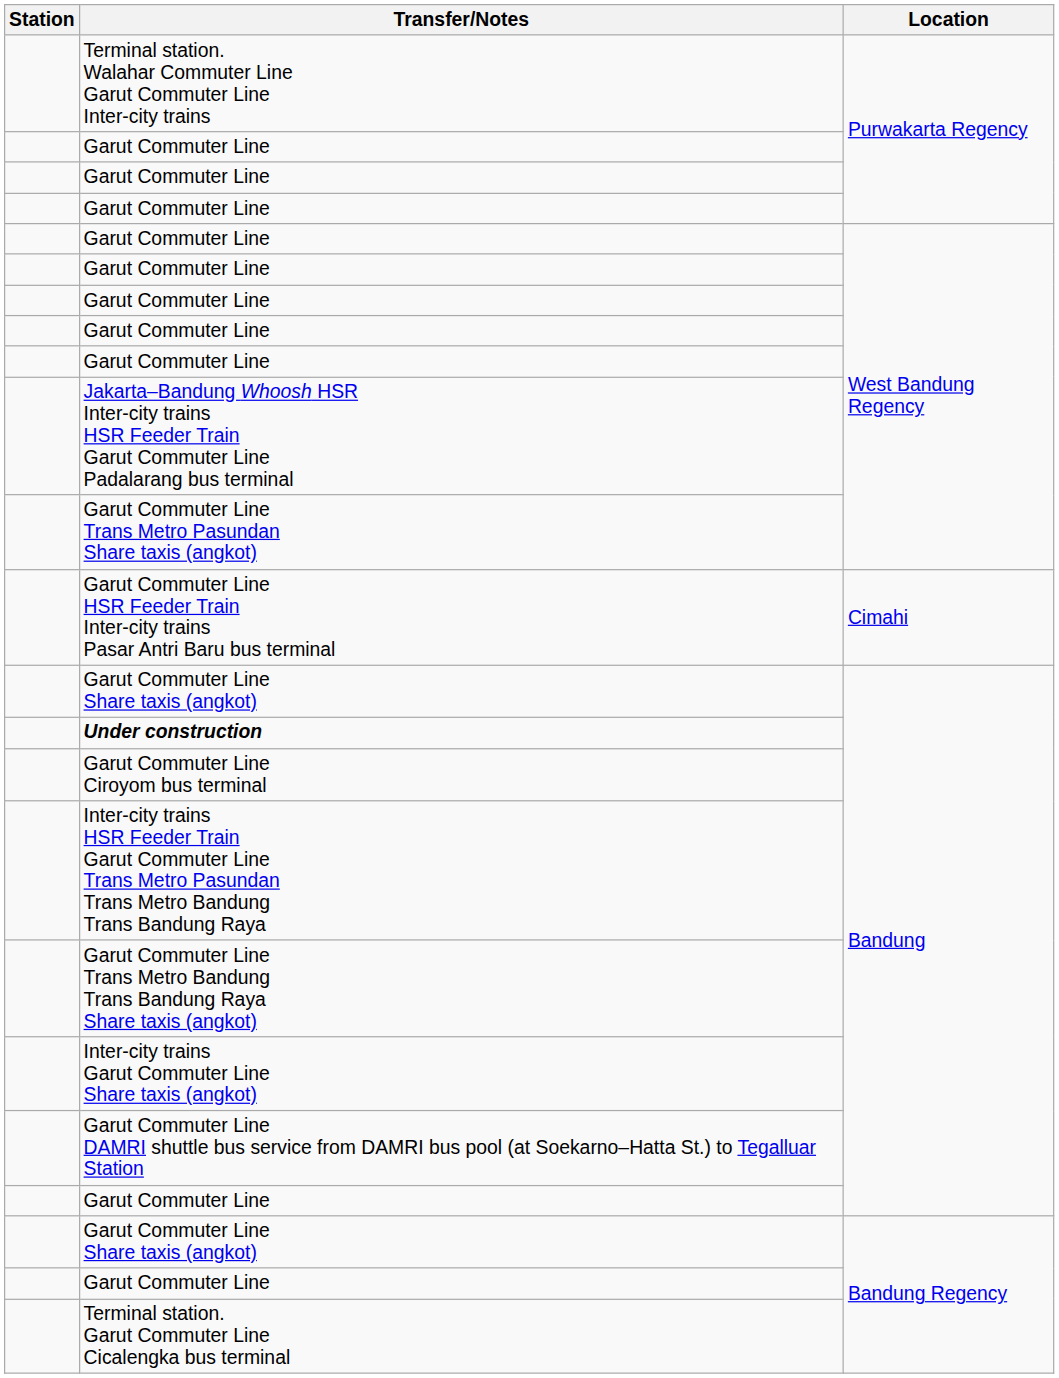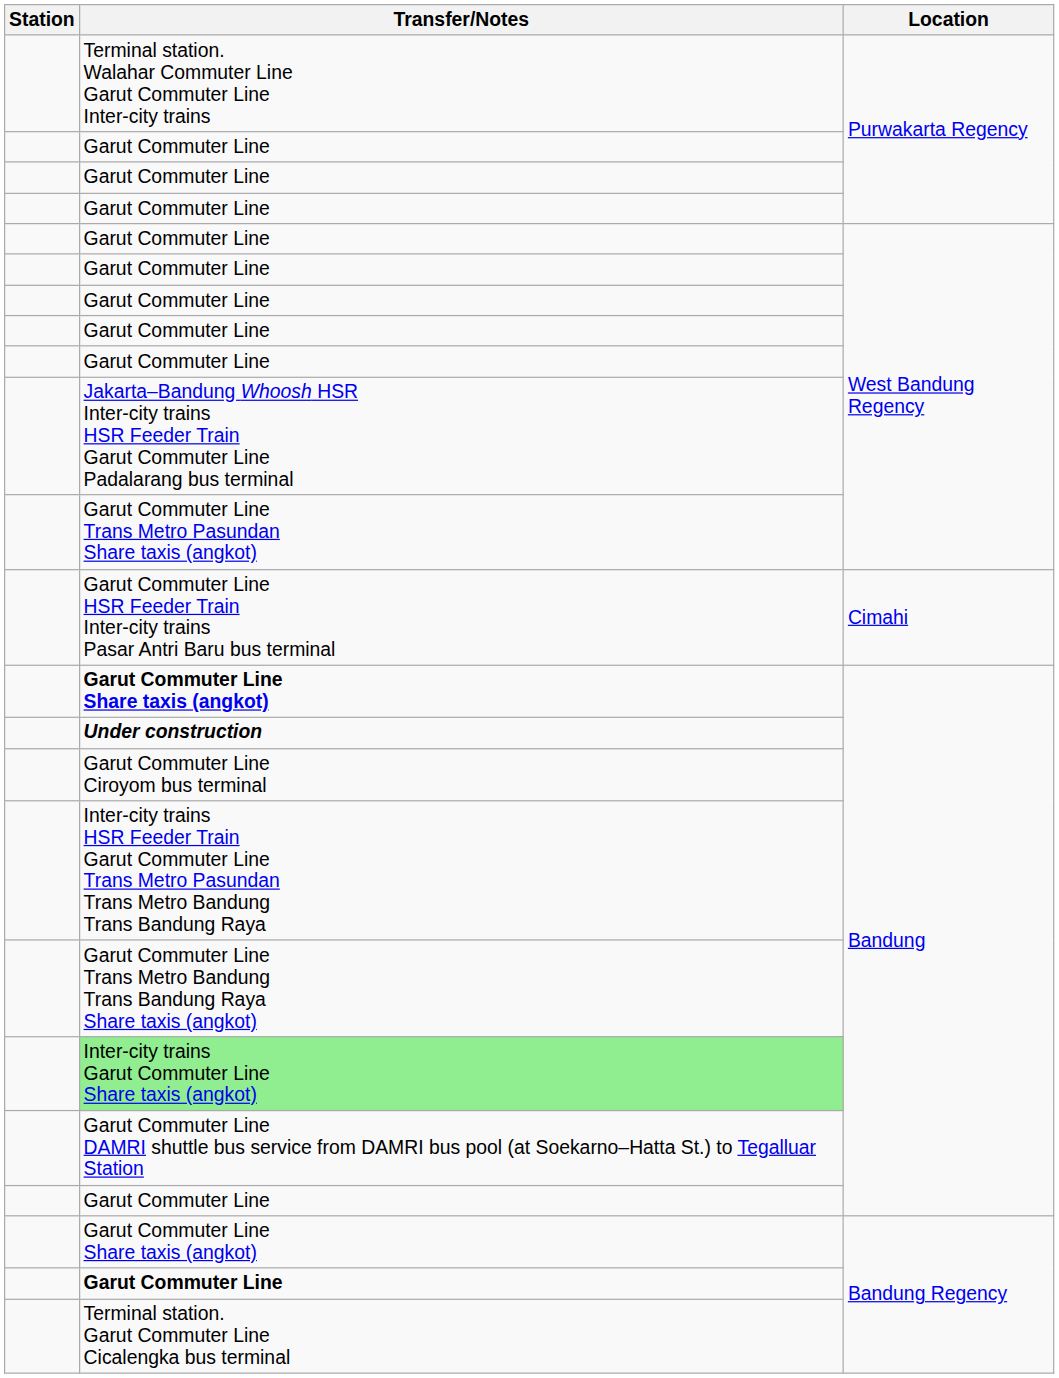(177, 691) normal -> (183, 691) bold
(177, 1073) no background -> (177, 1073) lightgreen background
(177, 1283) normal -> (183, 1283) bold
